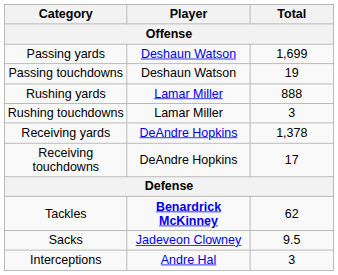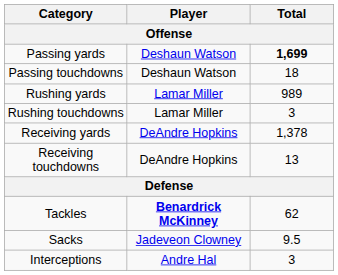(292, 53) normal -> (292, 53) bold
(292, 73) 19 -> (292, 73) 18
(292, 93) 888 -> (292, 93) 989
(292, 159) 17 -> (292, 159) 13
